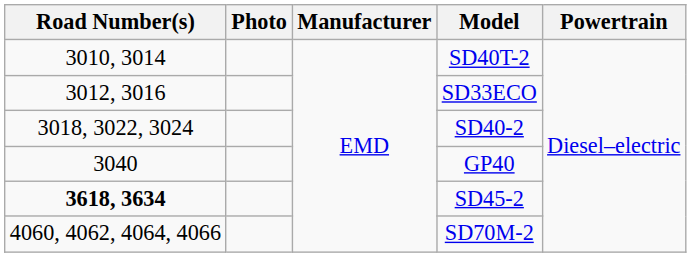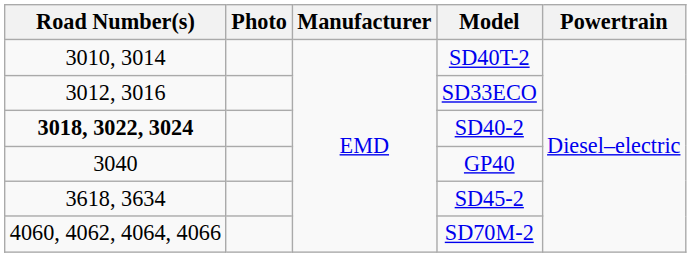(115, 127) normal -> (115, 127) bold
(115, 198) bold -> (115, 198) normal
